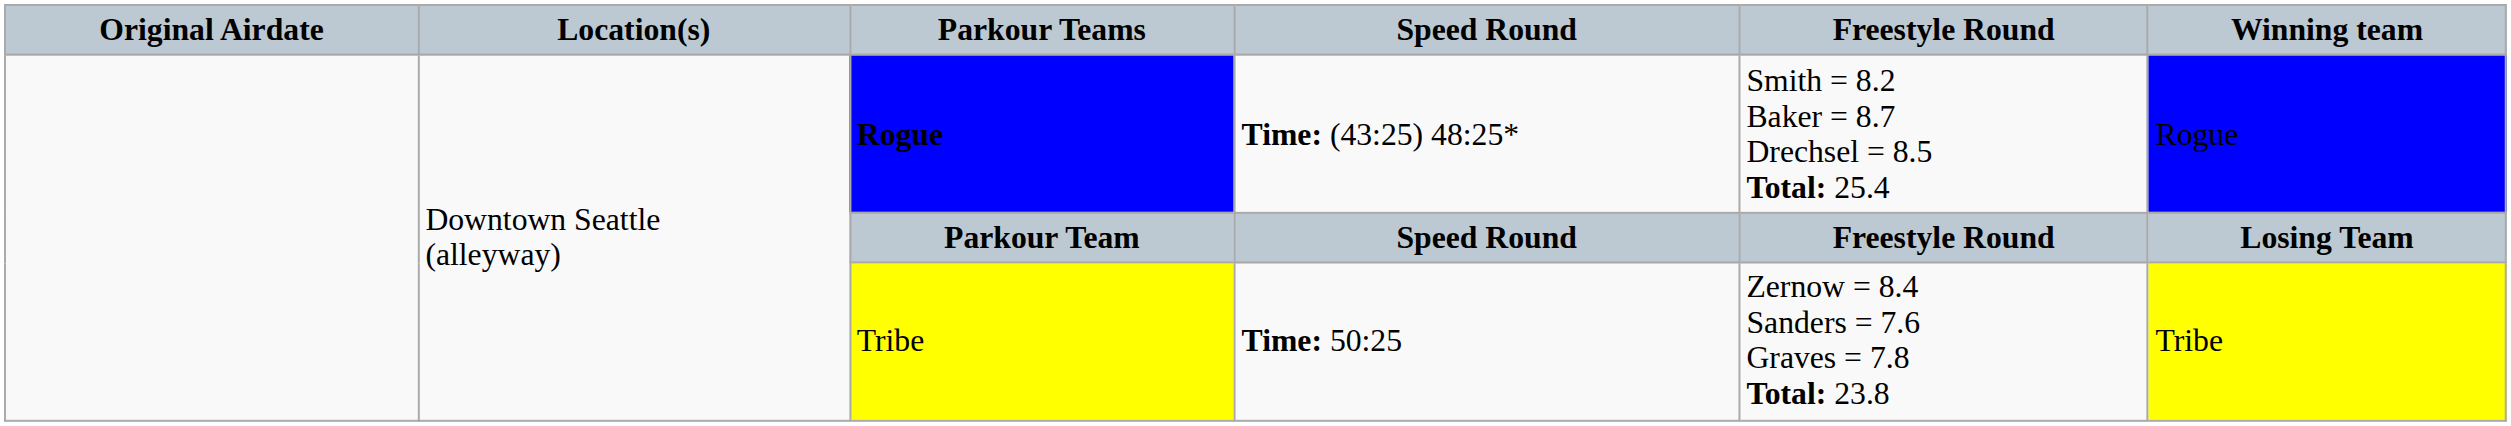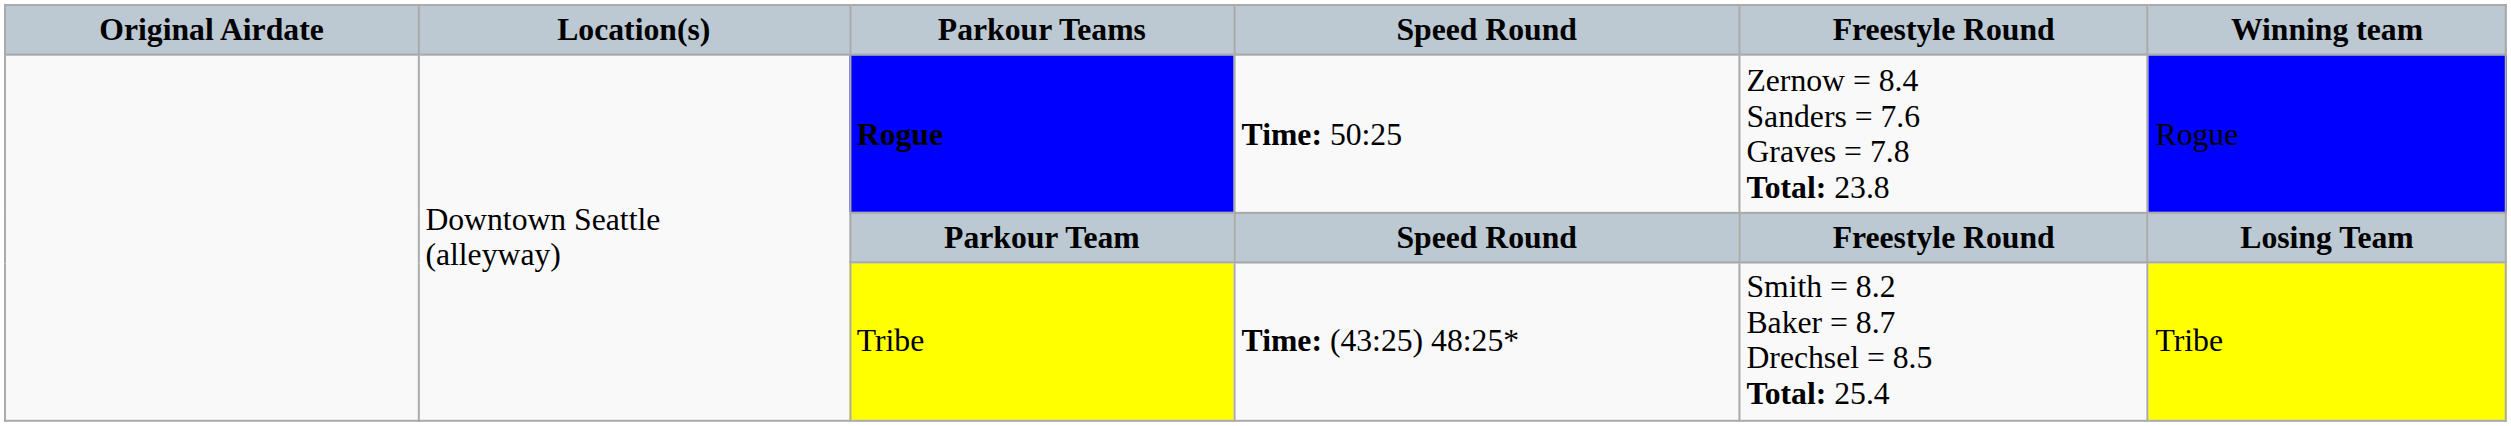(1380, 133) Time: (43:25) 48:25* -> (1322, 133) Time: 50:25
(1839, 133) Smith = 8.2 Baker = 8.7 Drechsel = 8.5 Total: 25.4 -> (1833, 133) Zernow = 8.4 Sanders = 7.6 Graves = 7.8 Total: 23.8
(1322, 340) Time: 50:25 -> (1380, 340) Time: (43:25) 48:25*
(1833, 340) Zernow = 8.4 Sanders = 7.6 Graves = 7.8 Total: 23.8 -> (1839, 340) Smith = 8.2 Baker = 8.7 Drechsel = 8.5 Total: 25.4
